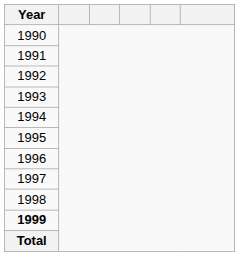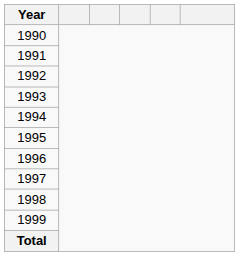(32, 220) bold -> (32, 220) normal
